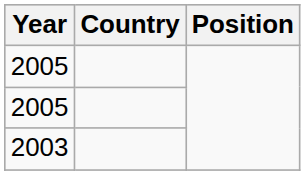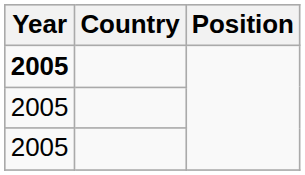(40, 66) normal -> (40, 66) bold
(40, 148) 2003 -> (40, 148) 2005
